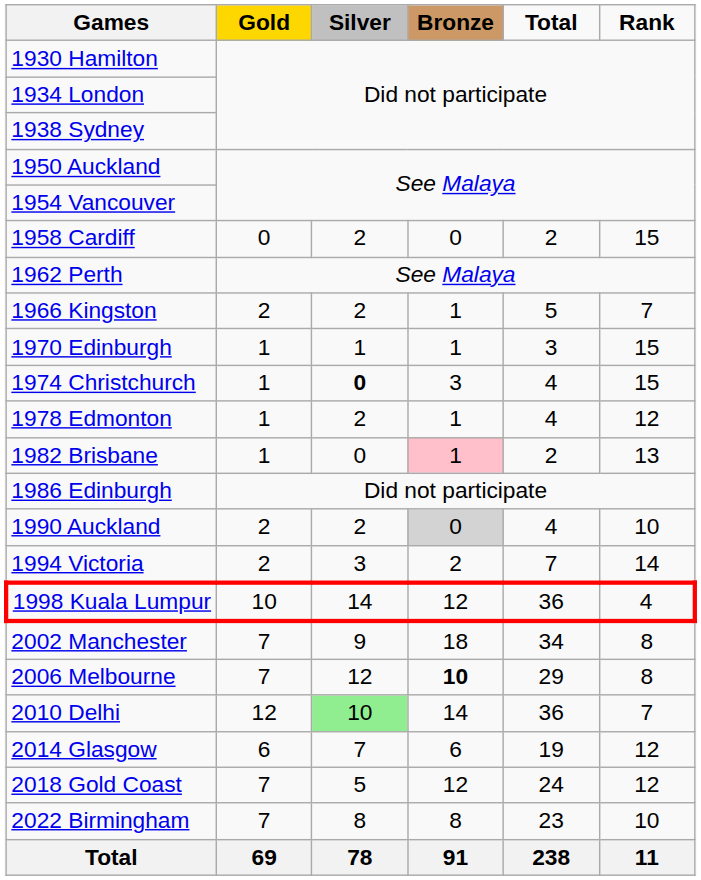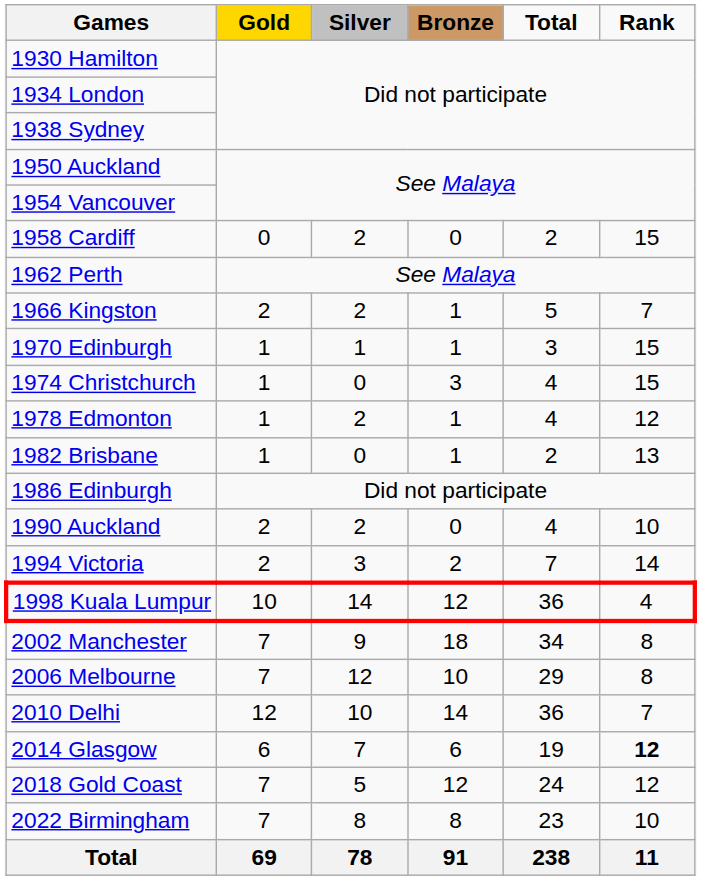(360, 382) bold -> (360, 382) normal
(456, 454) pink background -> (456, 454) no background
(456, 526) lightgrey background -> (456, 526) no background
(456, 676) bold -> (456, 676) normal
(360, 712) lightgreen background -> (360, 712) no background
(647, 748) normal -> (647, 748) bold
